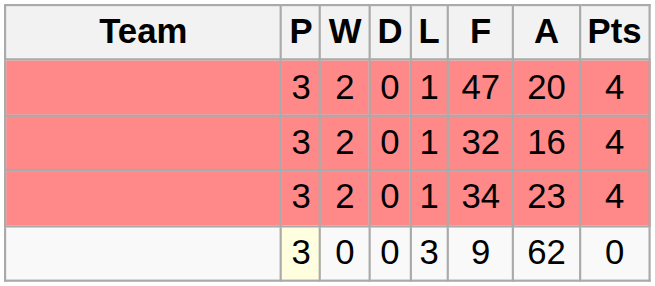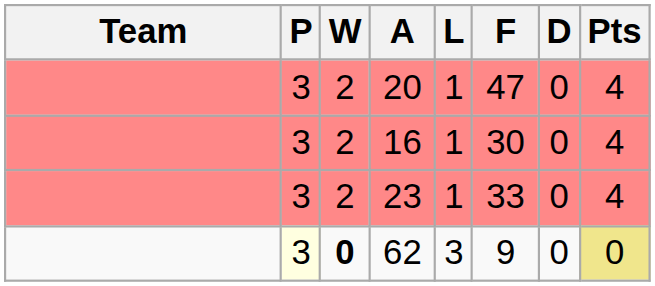columns swapped: (390, 32) <-> (547, 32)
(481, 142) 32 -> (506, 142) 30
(481, 197) 34 -> (506, 197) 33
(345, 252) normal -> (345, 252) bold
(615, 252) no background -> (615, 252) khaki background
